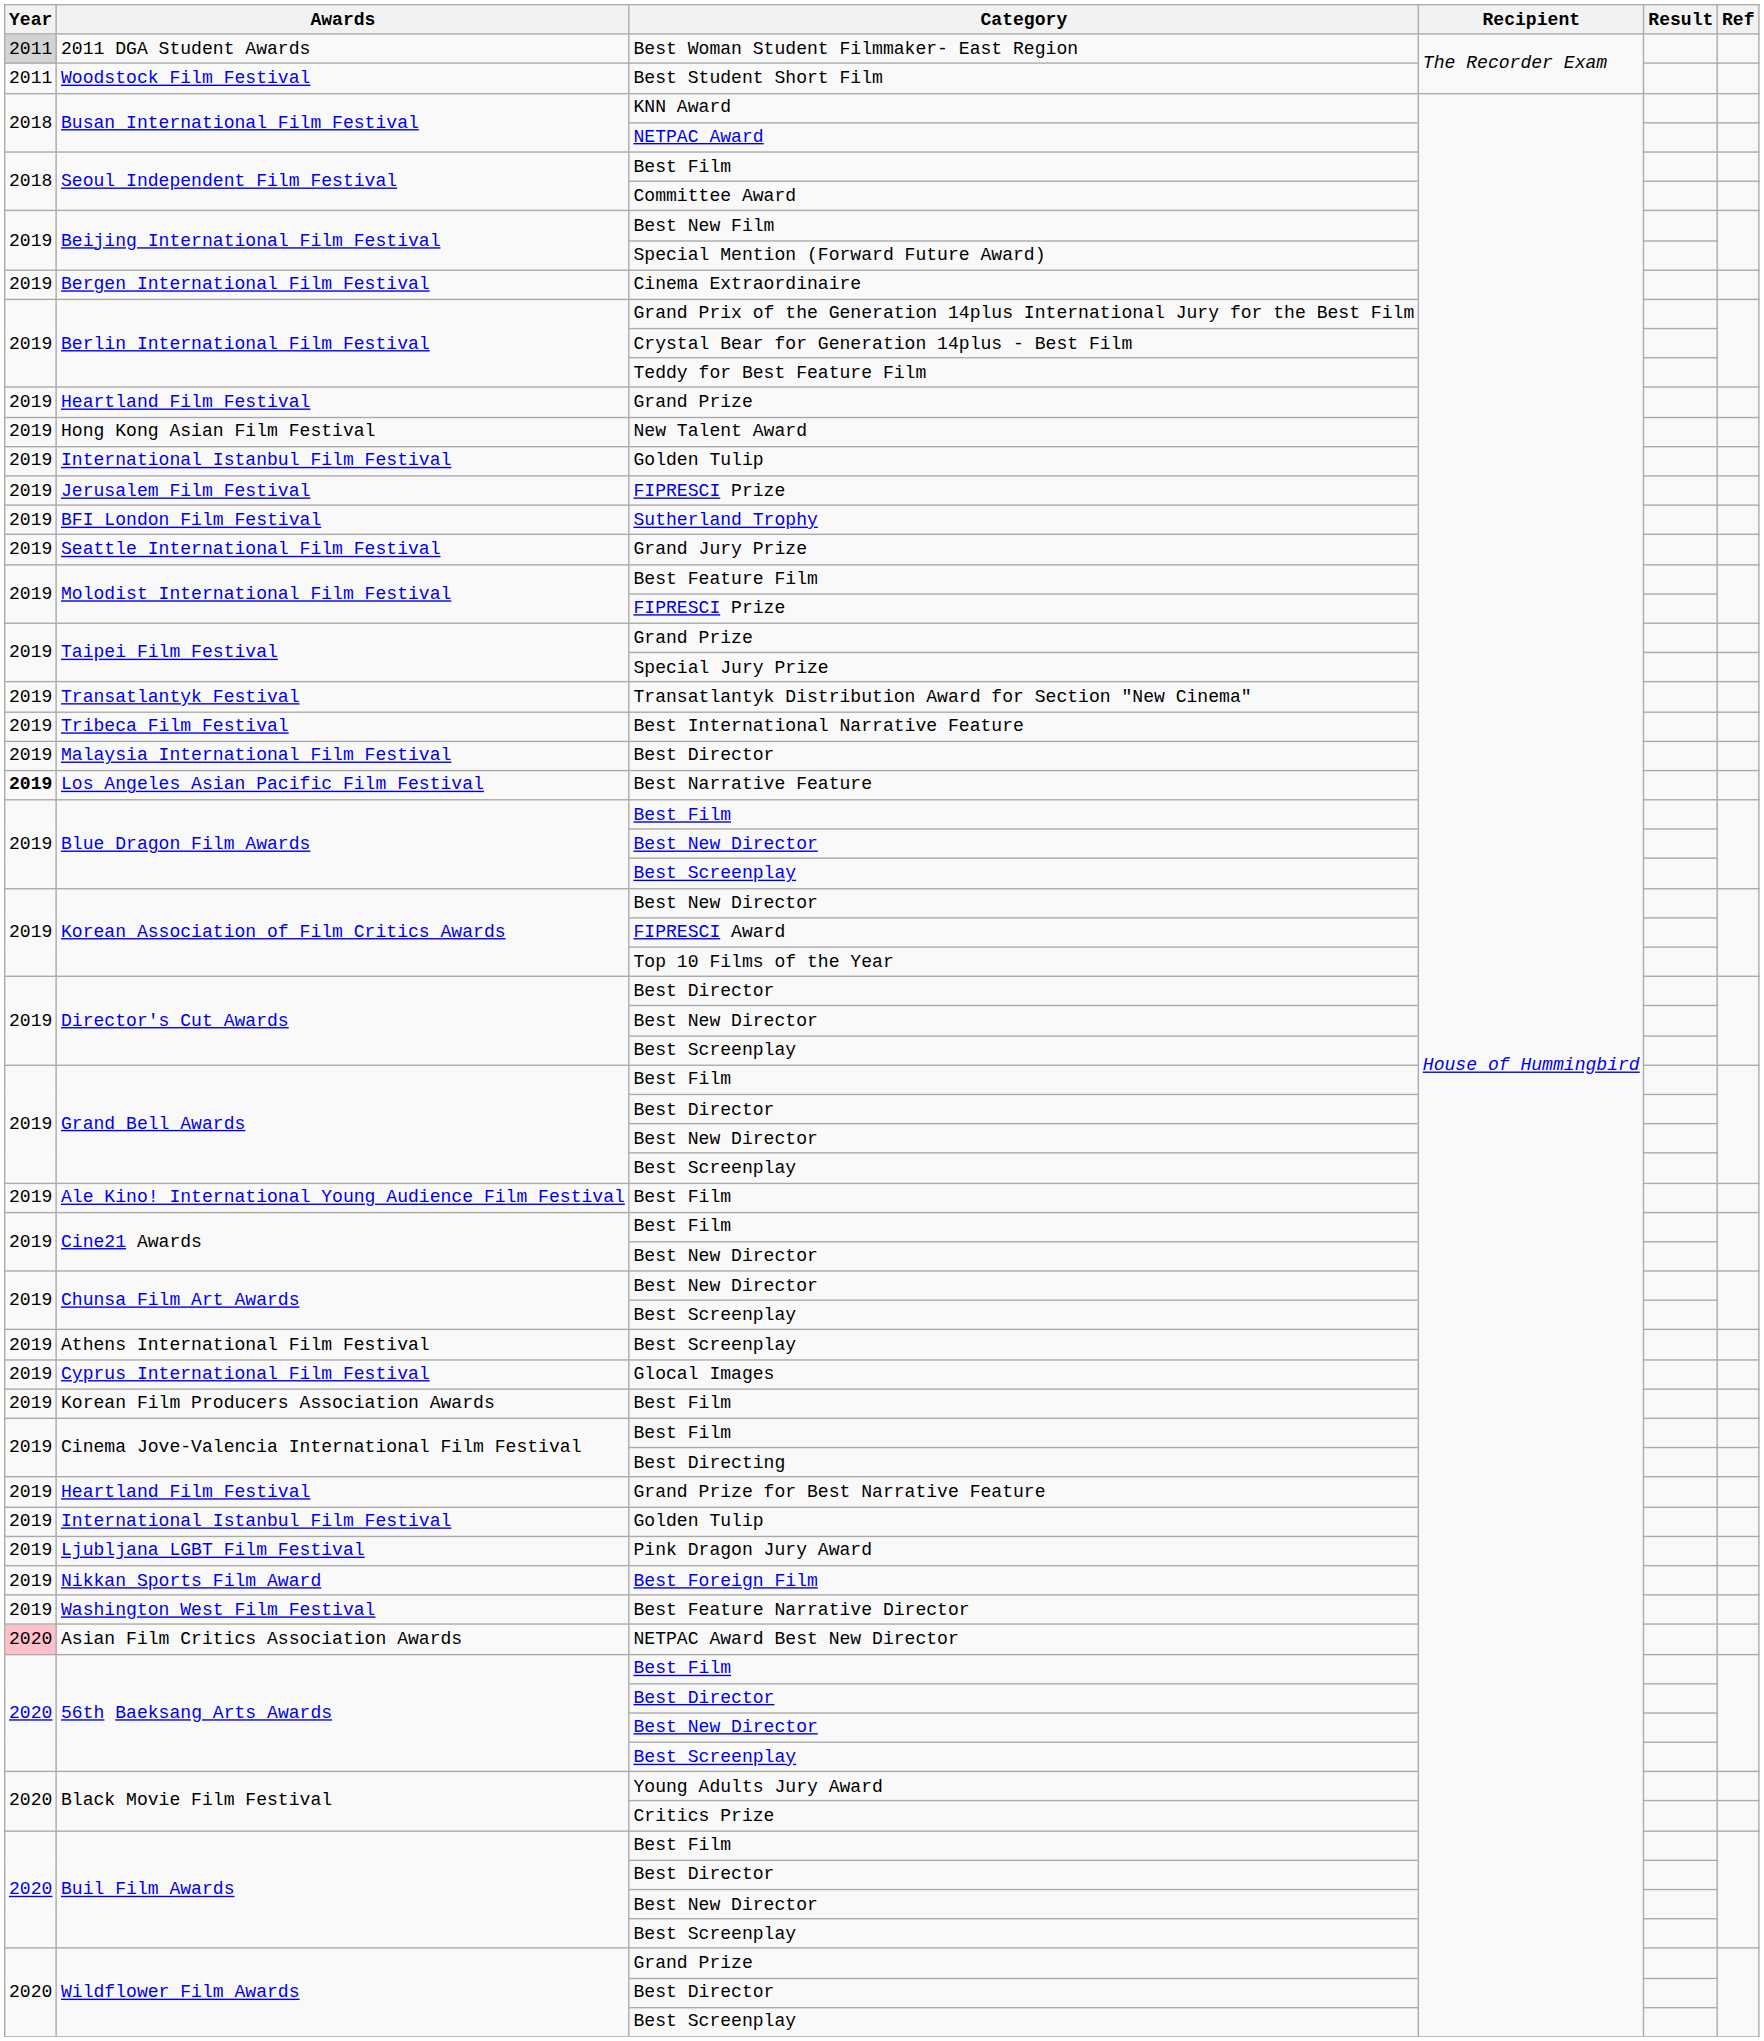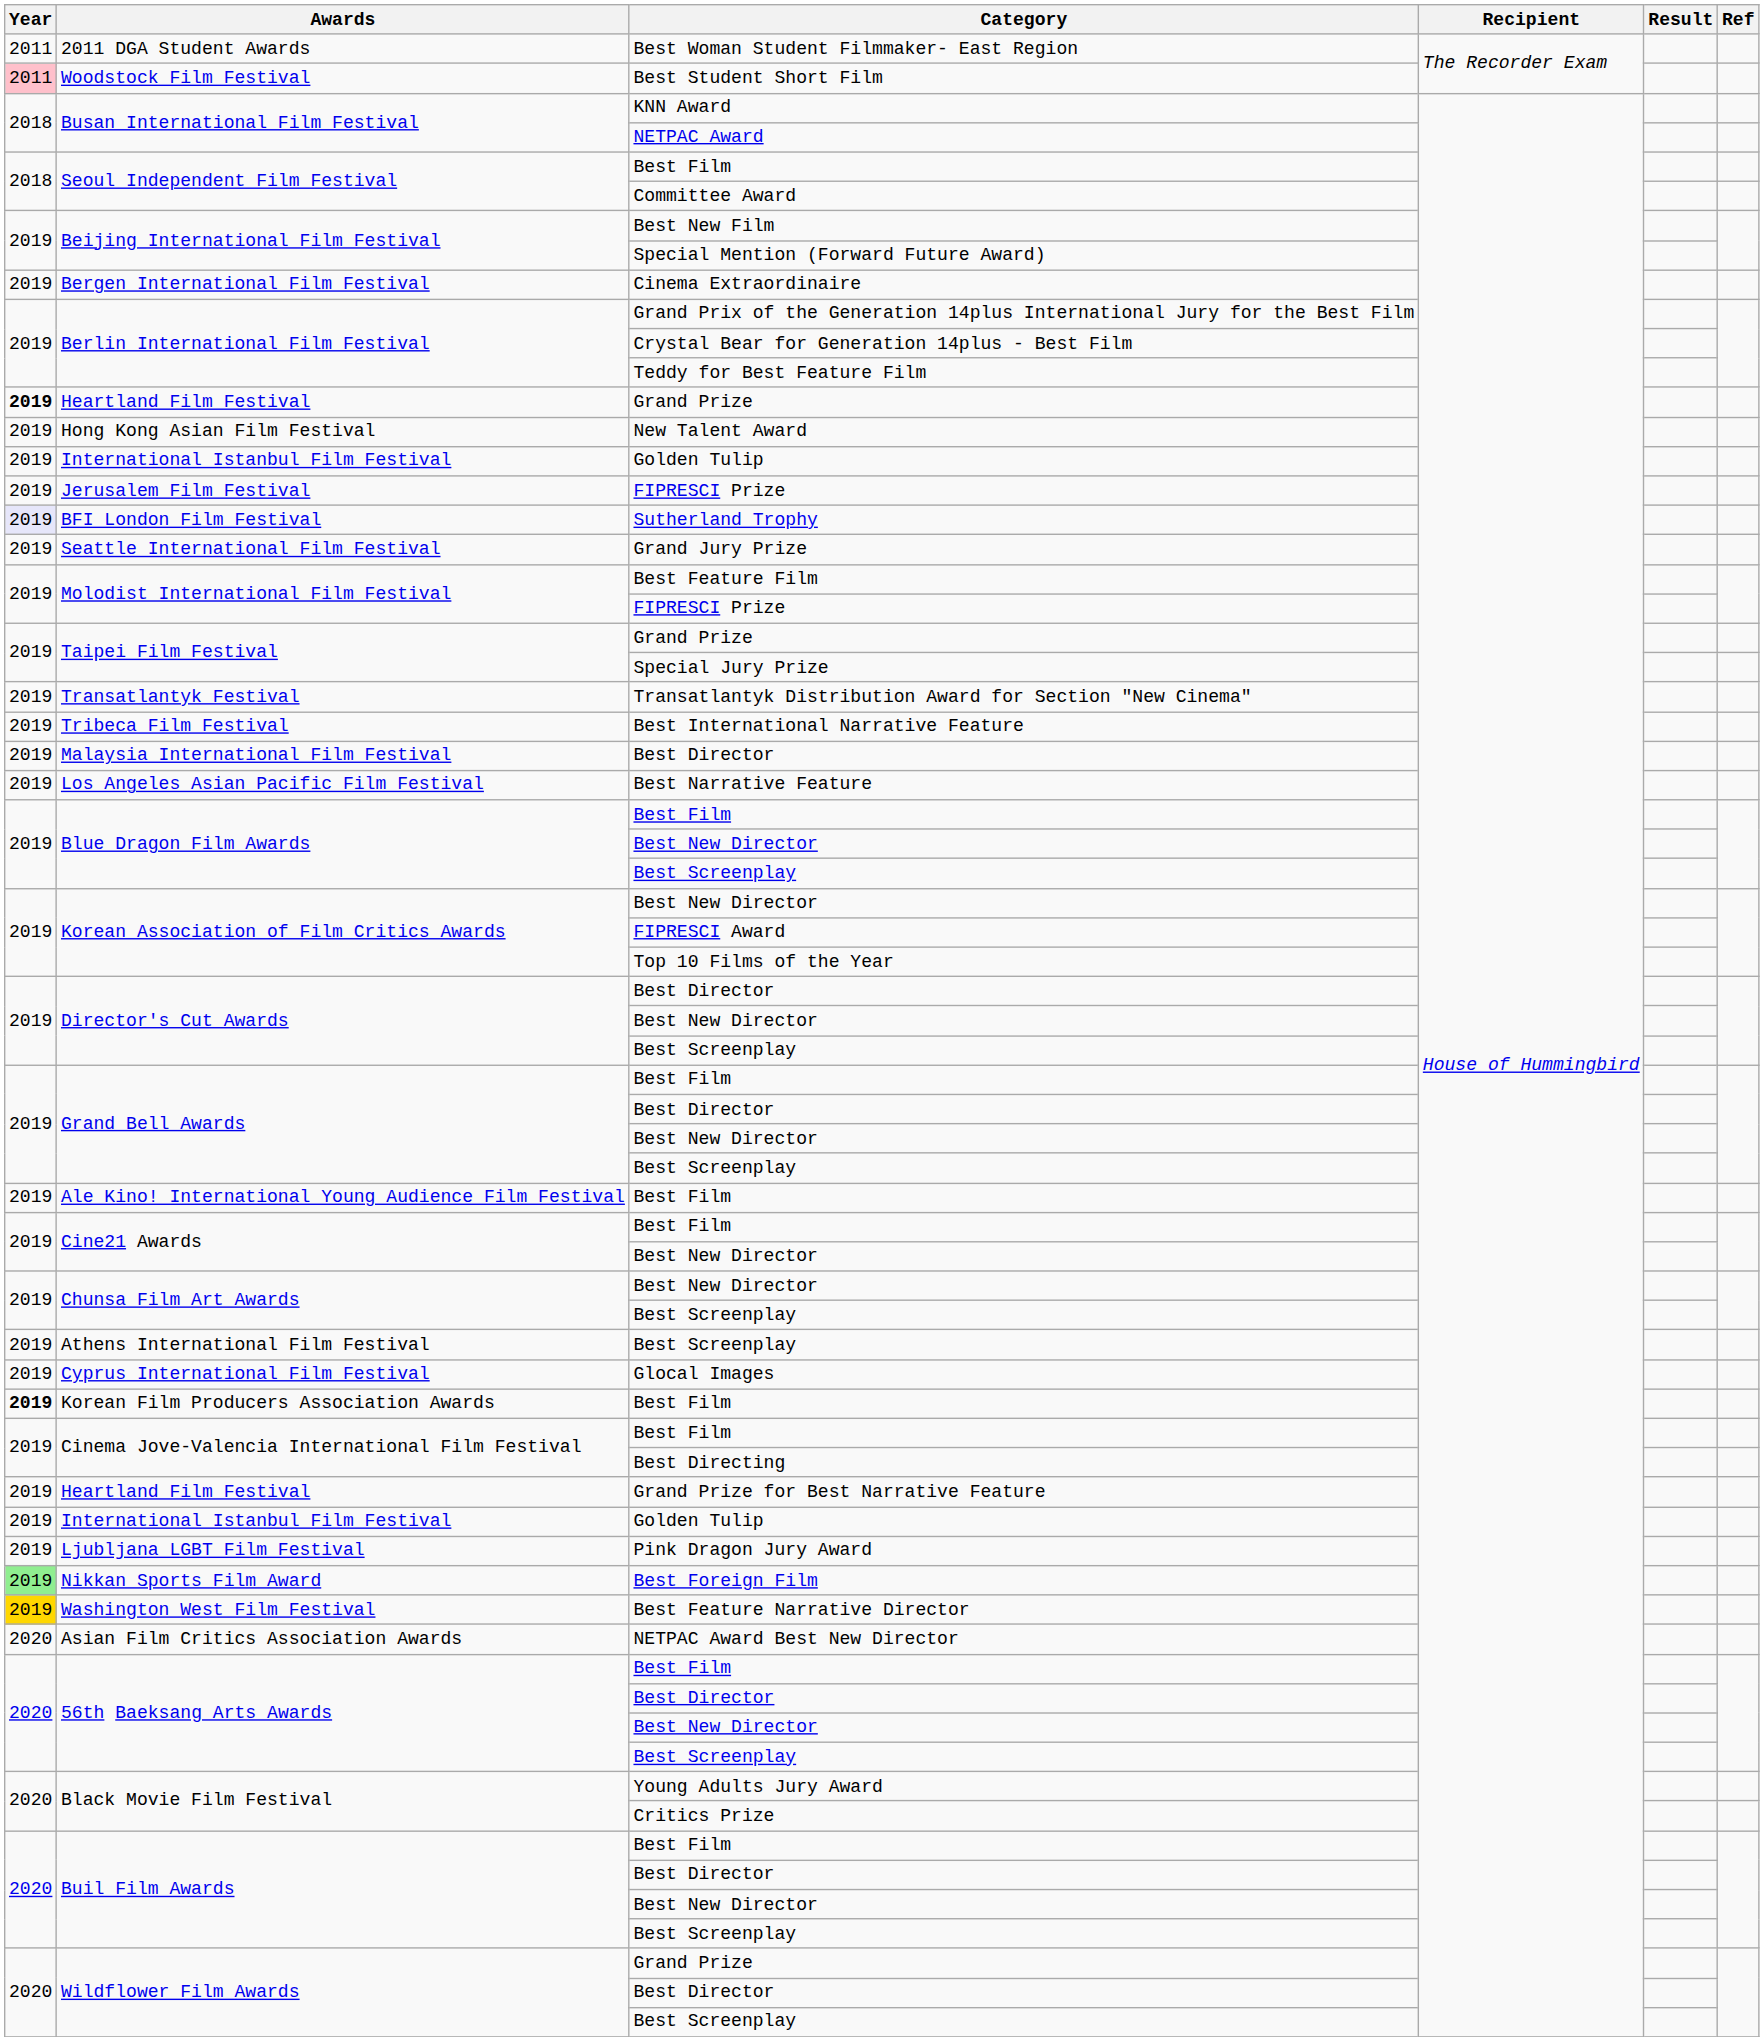(31, 49) lightgrey background -> (31, 49) no background
(31, 78) no background -> (31, 78) pink background
(31, 402) normal -> (31, 402) bold
(31, 520) no background -> (31, 520) lavender background
(31, 785) bold -> (31, 785) normal
(31, 1404) normal -> (31, 1404) bold
(31, 1580) no background -> (31, 1580) lightgreen background
(31, 1610) no background -> (31, 1610) gold background
(31, 1639) pink background -> (31, 1639) no background
